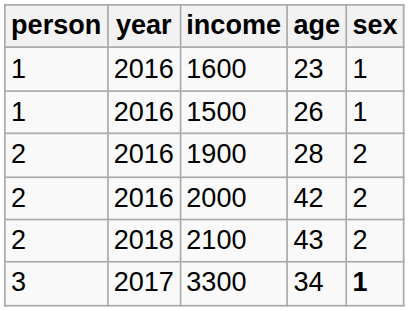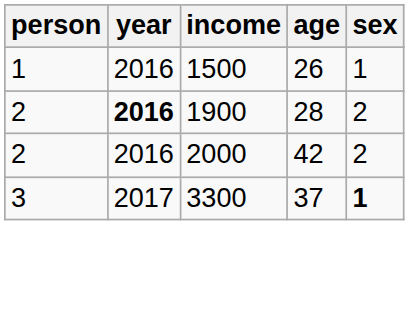- row: (216, 68)
(144, 154) normal -> (144, 111) bold
- row: (216, 240)
(308, 283) 34 -> (308, 197) 37
